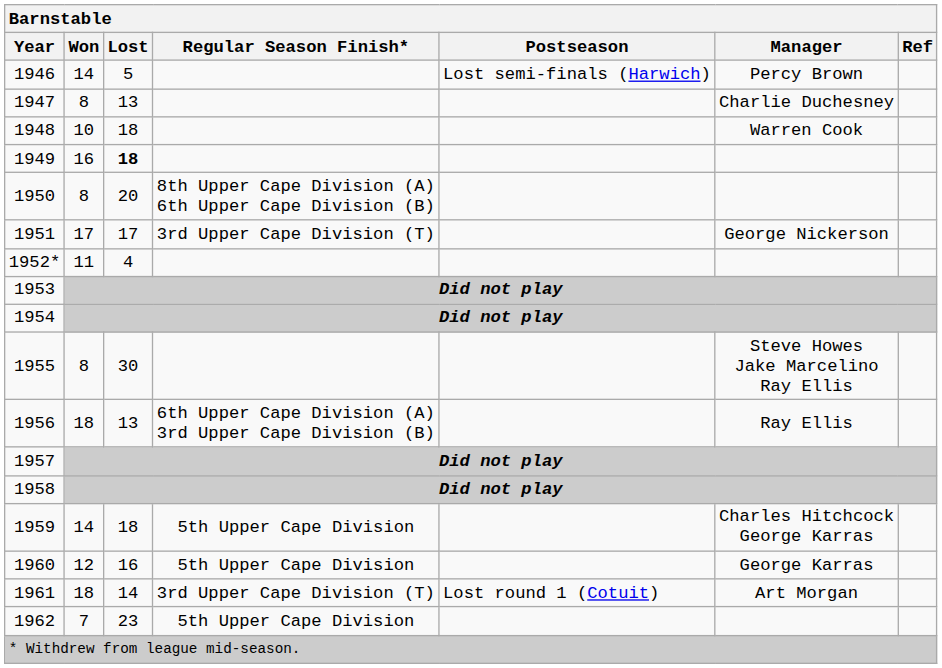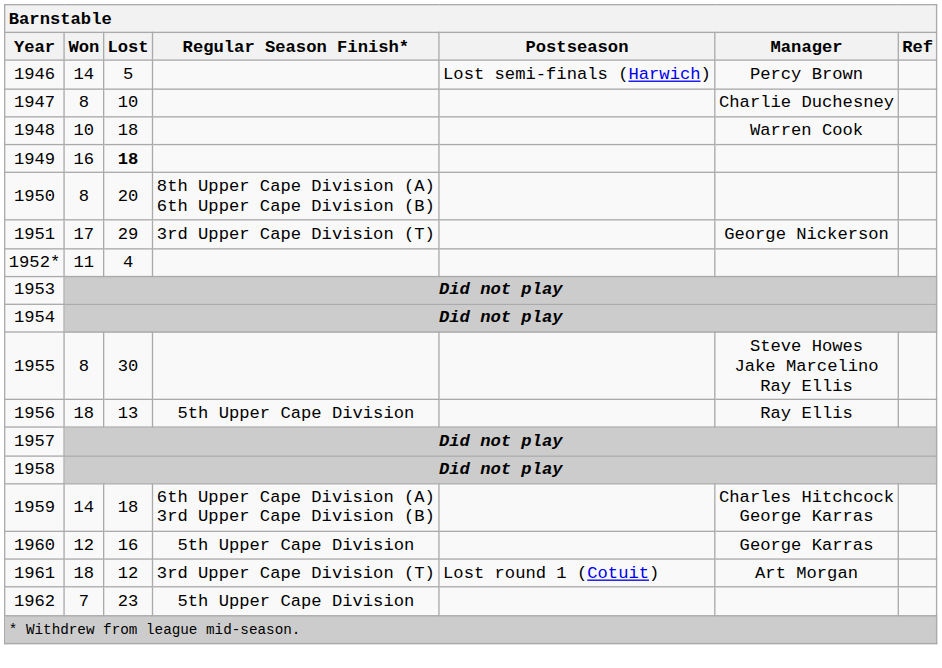(128, 103) 13 -> (128, 103) 10
(128, 234) 17 -> (128, 234) 29
(296, 424) 6th Upper Cape Division (A) 3rd Upper Cape Division (B) -> (296, 414) 5th Upper Cape Division
(296, 527) 5th Upper Cape Division -> (296, 507) 6th Upper Cape Division (A) 3rd Upper Cape Division (B)
(128, 593) 14 -> (128, 573) 12
